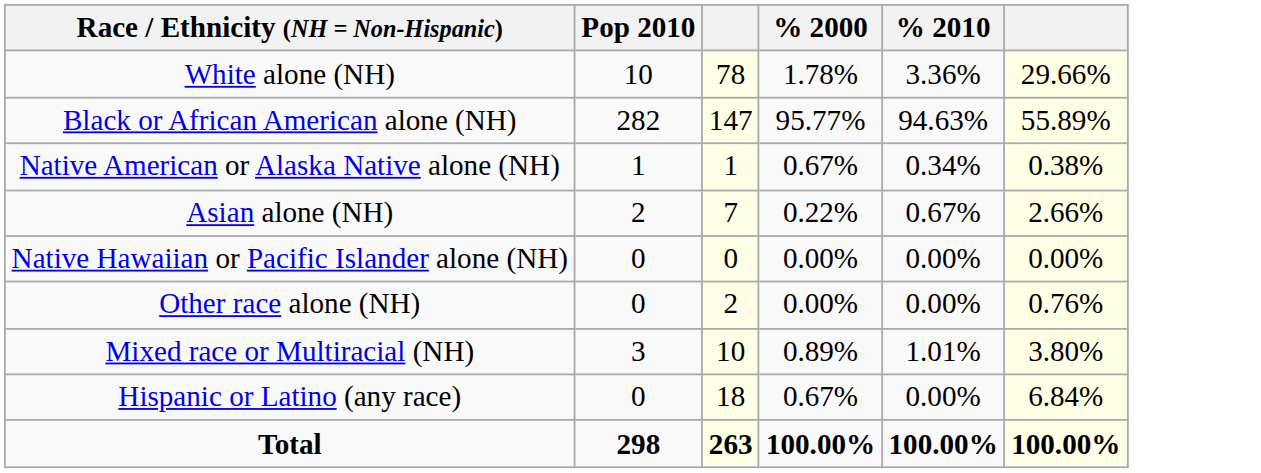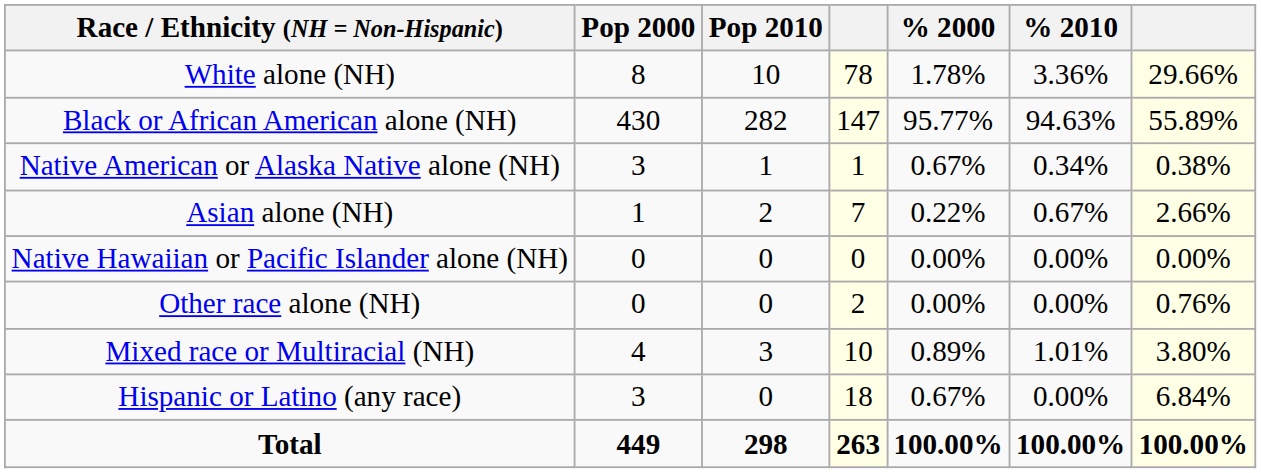+ column: (638, 27)
